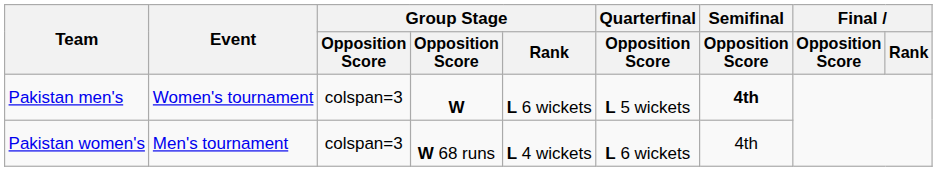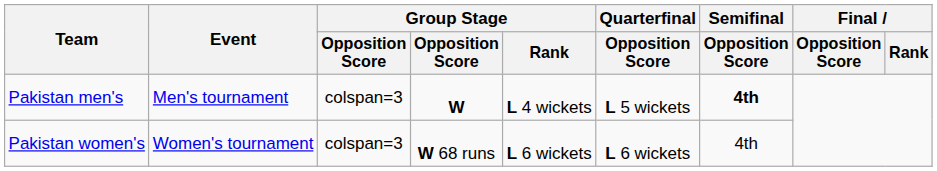(233, 98) Women's tournament -> (221, 98) Men's tournament
(549, 107) L 6 wickets -> (549, 107) L 4 wickets
(221, 143) Men's tournament -> (233, 143) Women's tournament
(549, 153) L 4 wickets -> (549, 153) L 6 wickets
